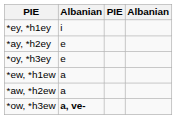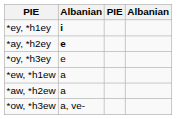(61, 28) normal -> (62, 28) bold
(63, 43) normal -> (63, 43) bold
(73, 106) bold -> (73, 106) normal
